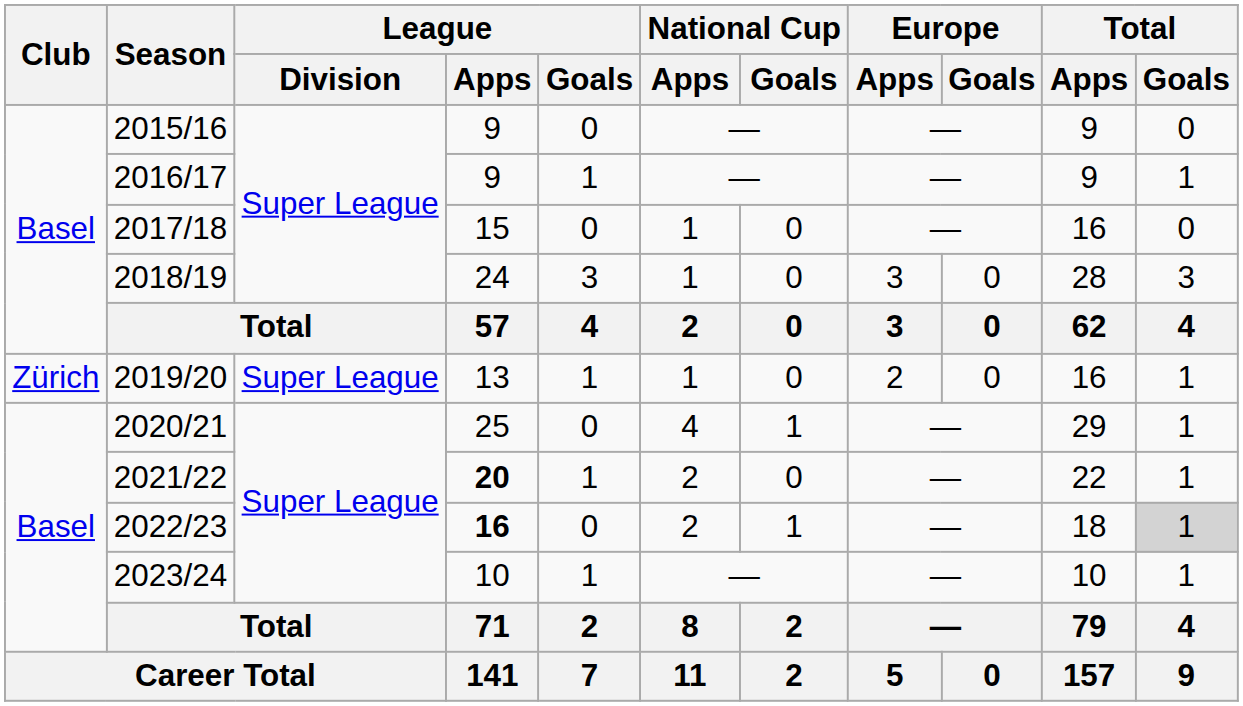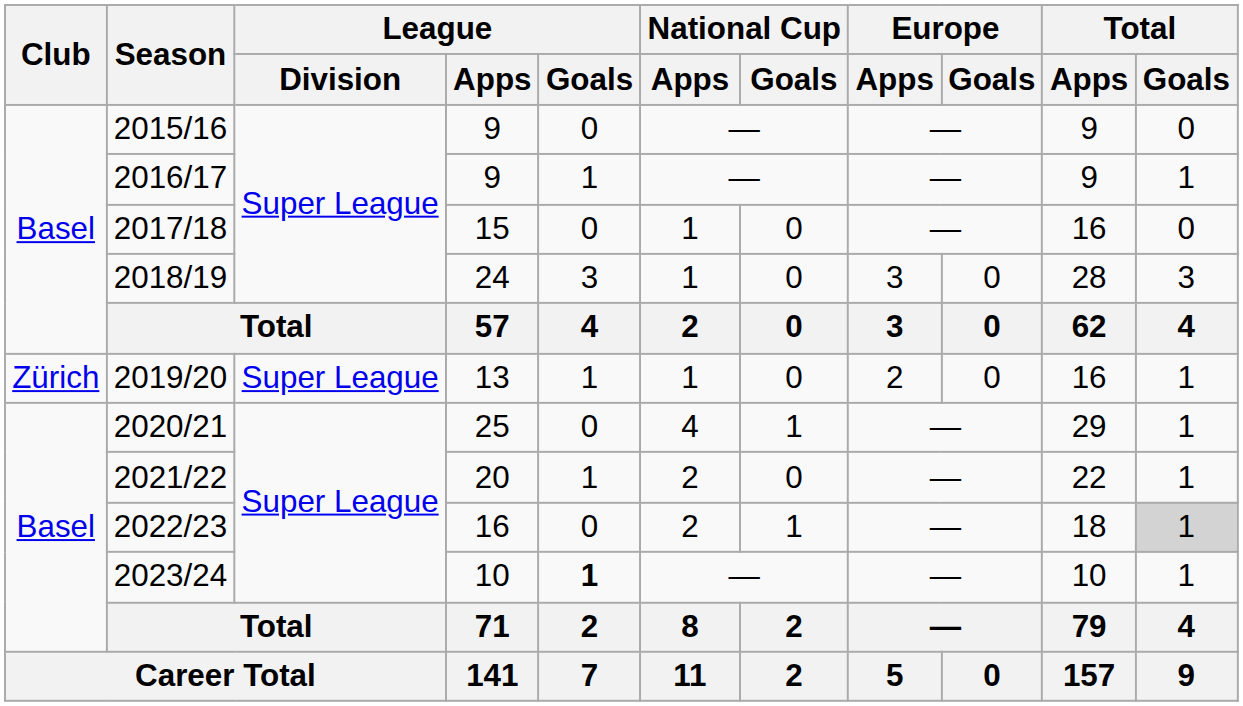(492, 476) bold -> (492, 476) normal
(492, 526) bold -> (492, 526) normal
(590, 576) normal -> (590, 576) bold
